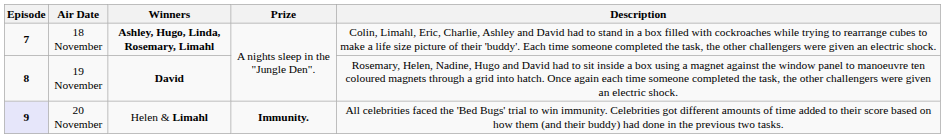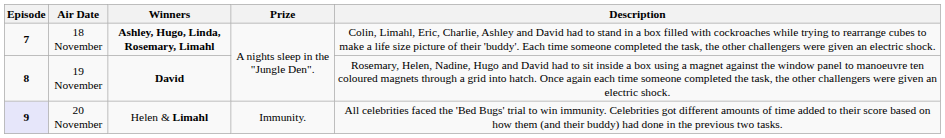(283, 117) bold -> (283, 117) normal
